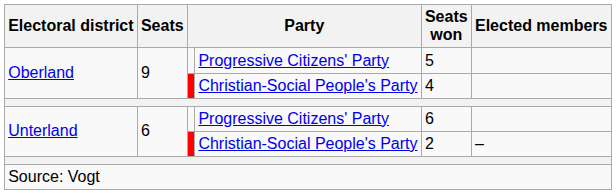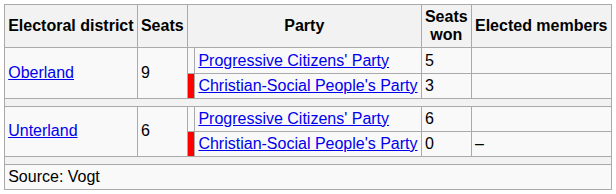(429, 85) 4 -> (429, 85) 3
(429, 144) 2 -> (429, 144) 0
